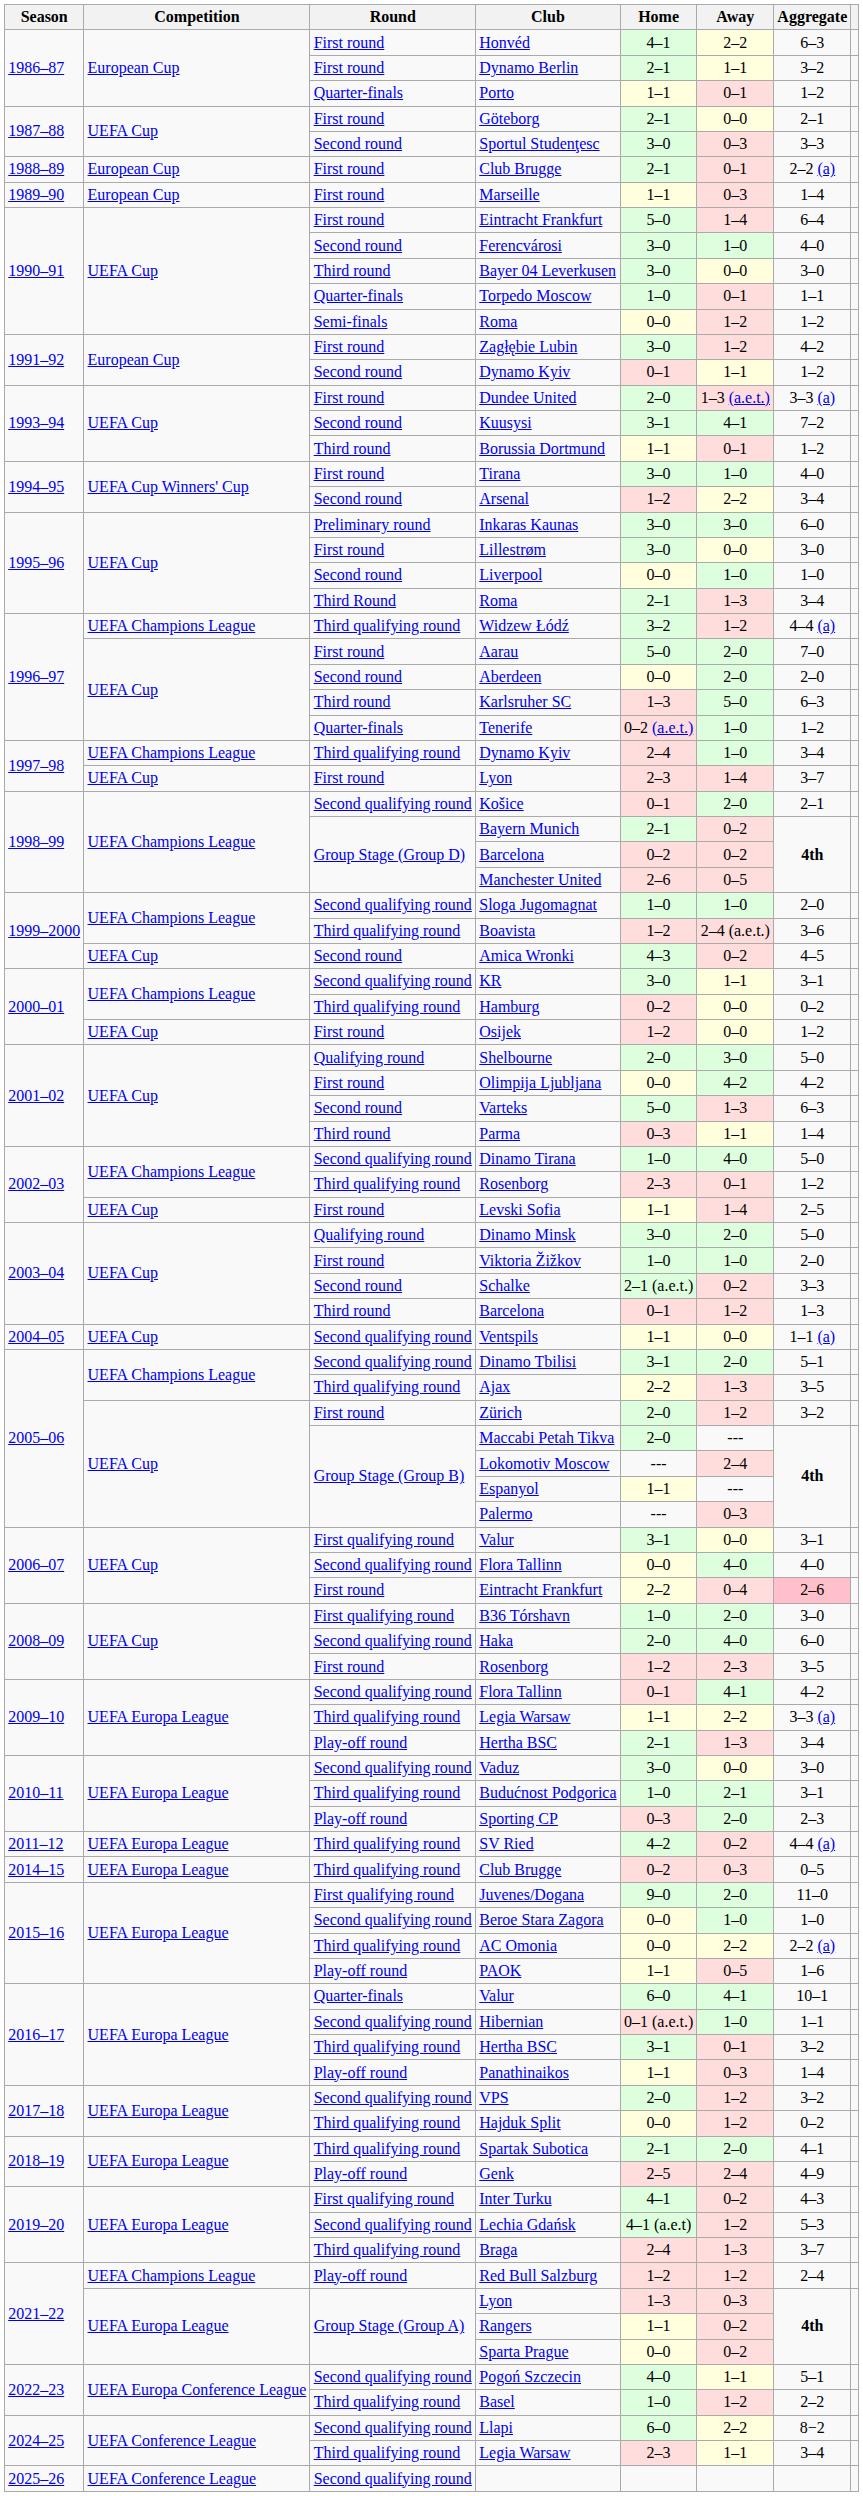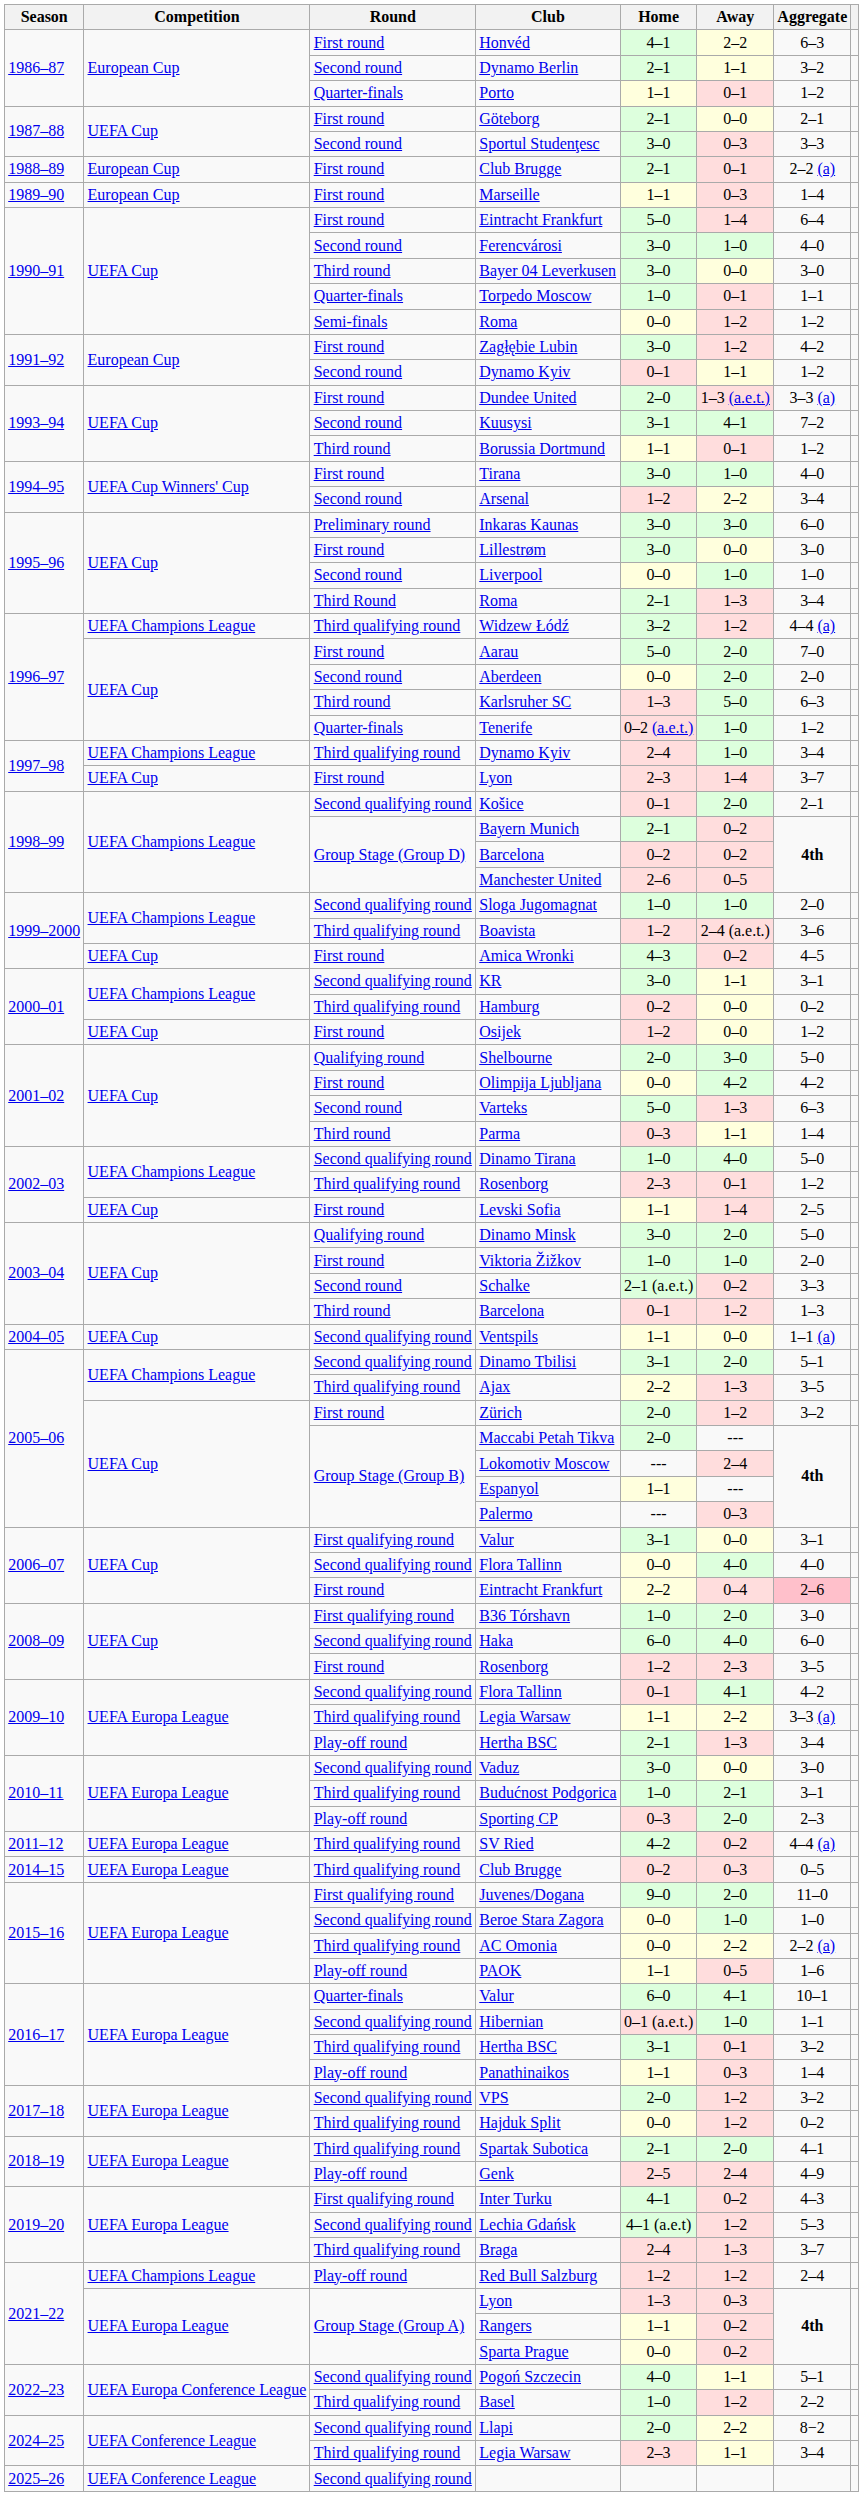(349, 67) First round -> (358, 67) Second round
(358, 956) Second round -> (349, 956) First round
(659, 1641) 2–0 -> (659, 1641) 6–0
(659, 2427) 6–0 -> (659, 2427) 2–0
